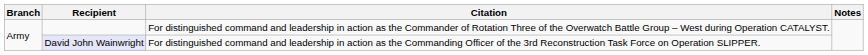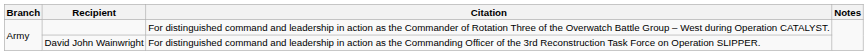(94, 43) lavender background -> (94, 43) no background
